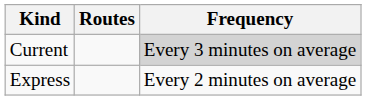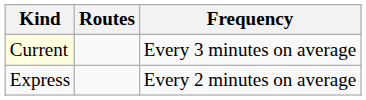(39, 49) no background -> (39, 49) lightyellow background
(250, 49) lightgrey background -> (250, 49) no background
